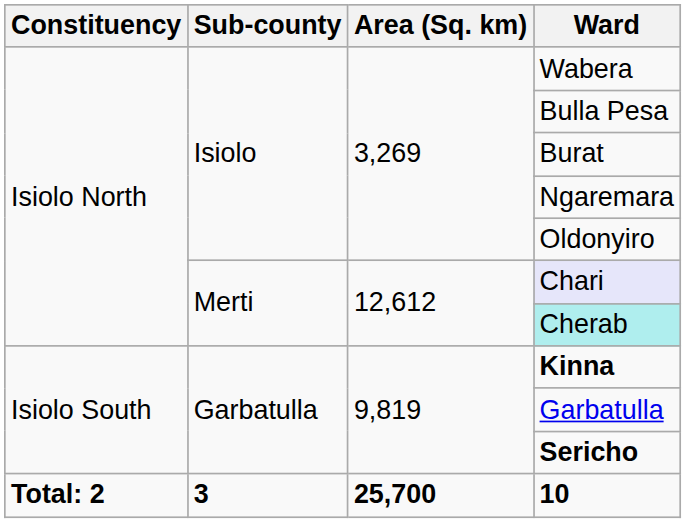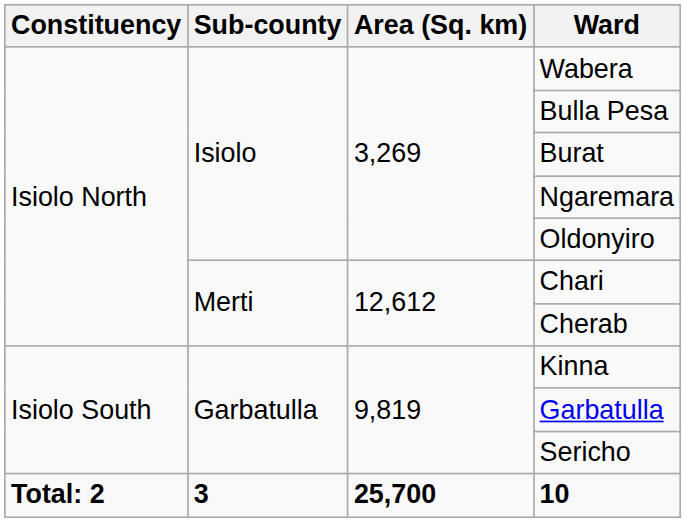(572, 281) lavender background -> (572, 281) no background
(584, 324) paleturquoise background -> (584, 324) no background
(577, 366) bold -> (574, 366) normal
(589, 452) bold -> (585, 452) normal
